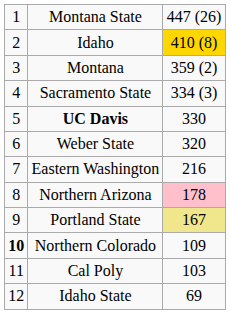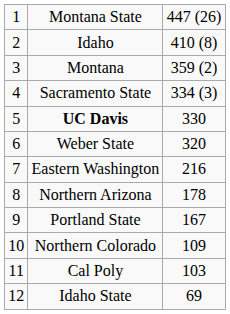(194, 42) gold background -> (194, 42) no background
(194, 194) pink background -> (194, 194) no background
(194, 220) khaki background -> (194, 220) no background
(16, 245) bold -> (16, 245) normal
